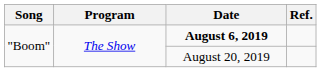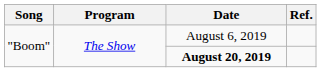(226, 35) bold -> (226, 35) normal
(226, 56) normal -> (226, 56) bold
